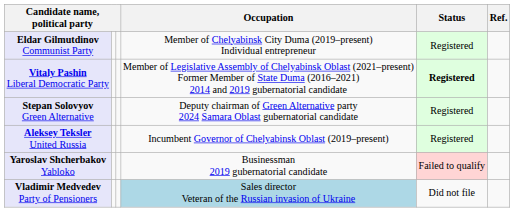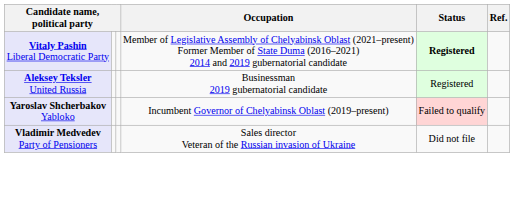- row: (58, 45)
- row: (58, 111)
(268, 138) Incumbent Governor of Chelyabinsk Oblast (2019–present) -> (268, 84) Businessman 2019 gubernatorial candidate
(268, 166) Businessman 2019 gubernatorial candidate -> (268, 111) Incumbent Governor of Chelyabinsk Oblast (2019–present)
(268, 193) lightblue background -> (268, 138) no background
